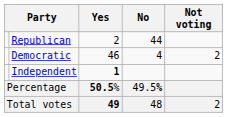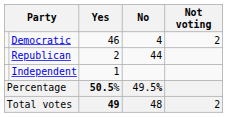rows swapped: (41, 56) <-> (41, 40)
(117, 72) bold -> (117, 72) normal
